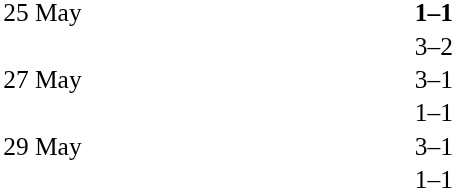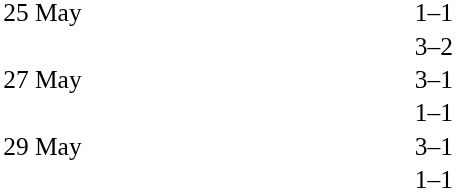(434, 12) bold -> (434, 12) normal
